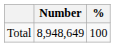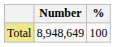(19, 32) no background -> (19, 32) khaki background
